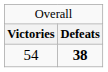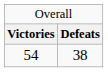(80, 55) bold -> (80, 55) normal
